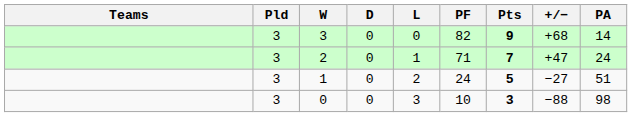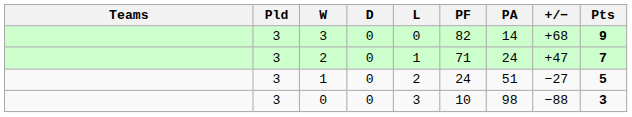columns swapped: (603, 15) <-> (510, 15)
